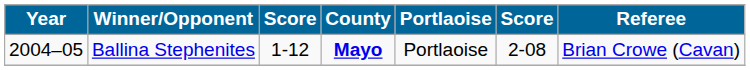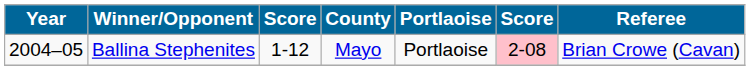(358, 49) bold -> (358, 49) normal
(527, 49) no background -> (527, 49) pink background
